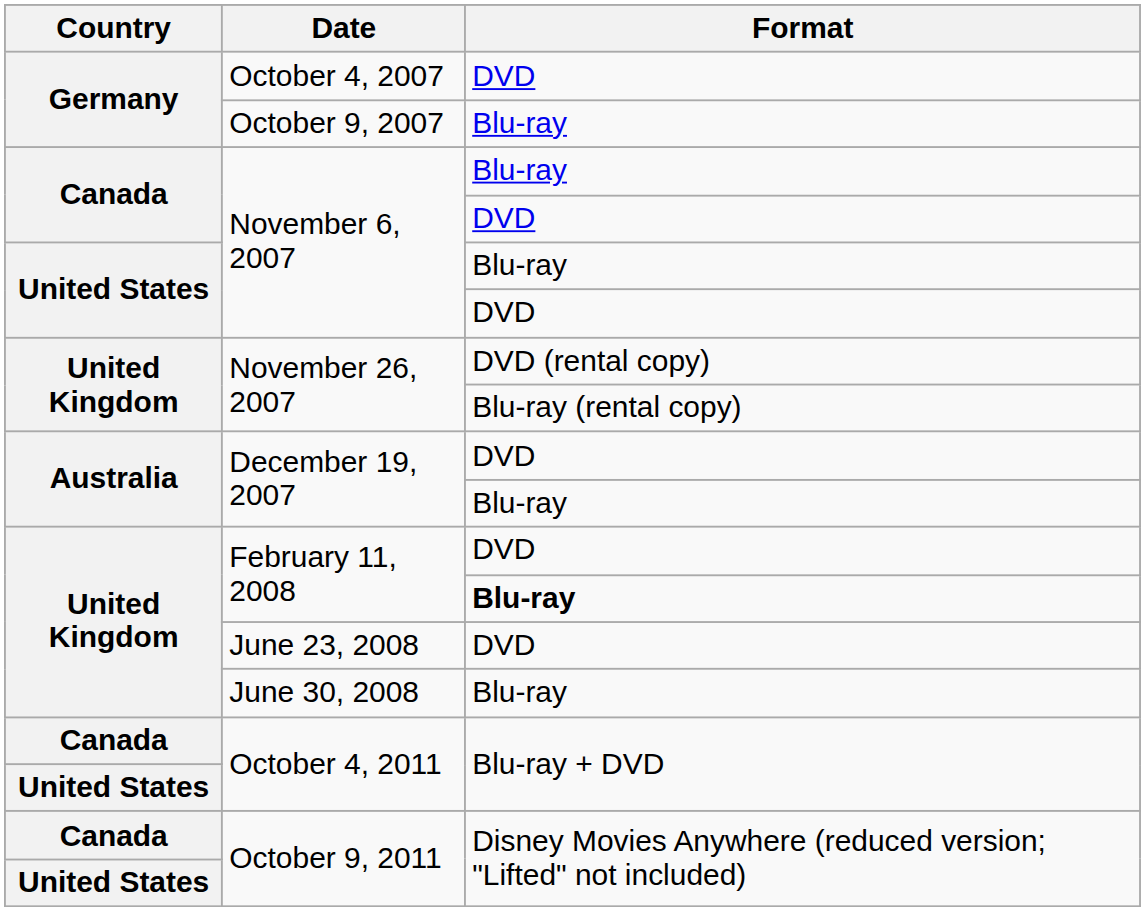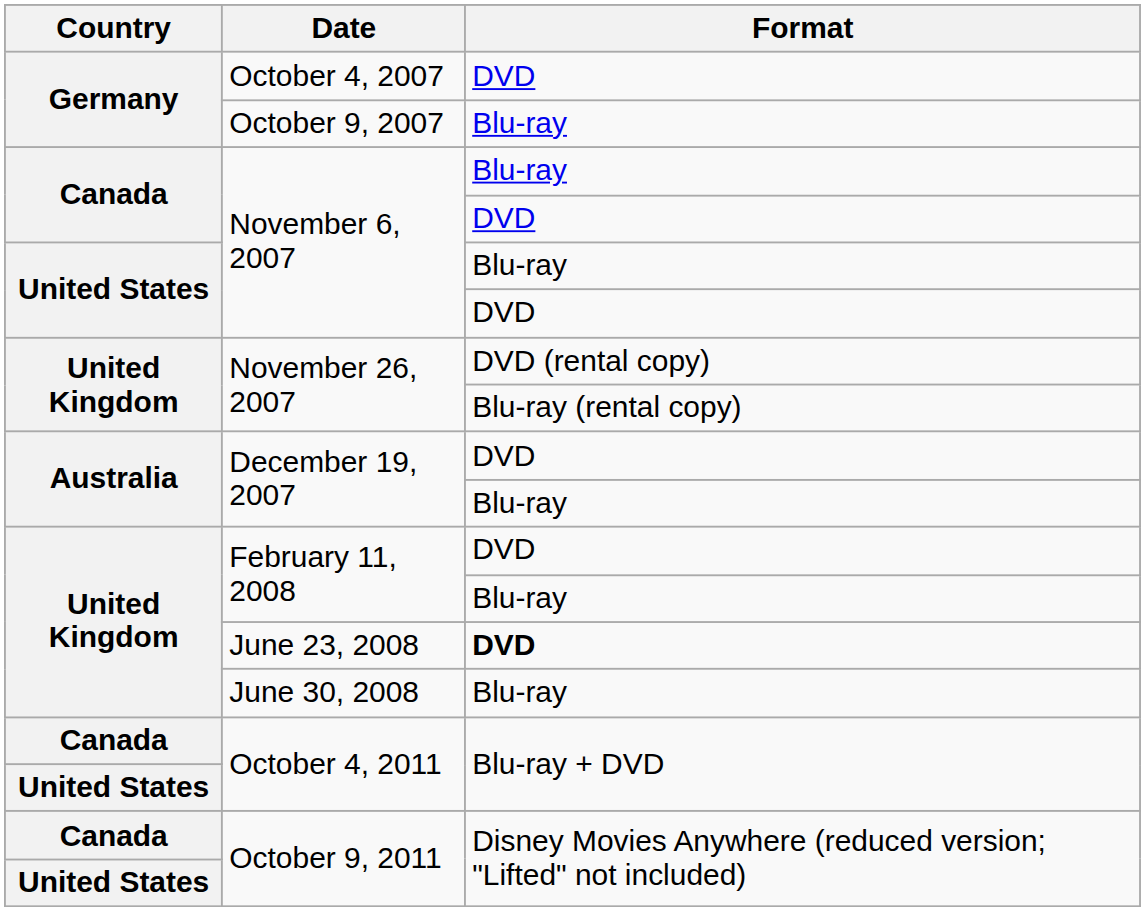(524, 597) bold -> (520, 597) normal
(504, 645) normal -> (504, 645) bold
